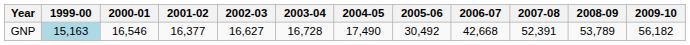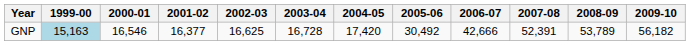(246, 31) 16,627 -> (246, 31) 16,625
(363, 31) 17,490 -> (363, 31) 17,420
(480, 31) 42,668 -> (480, 31) 42,666
